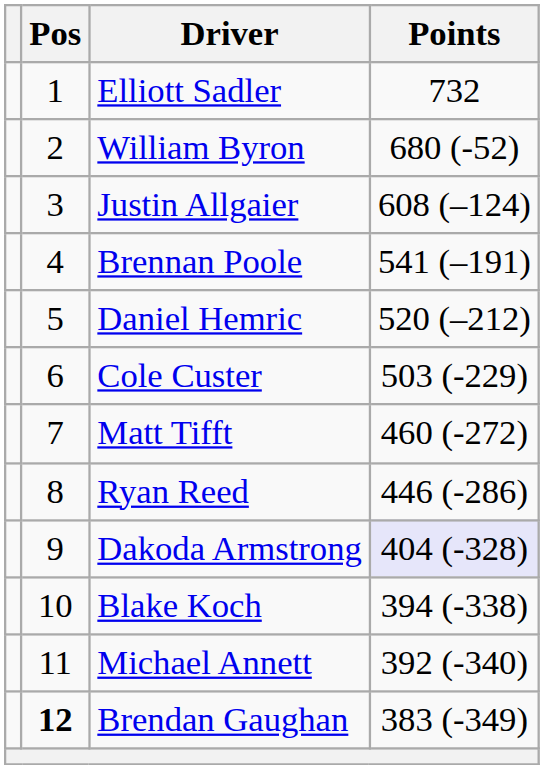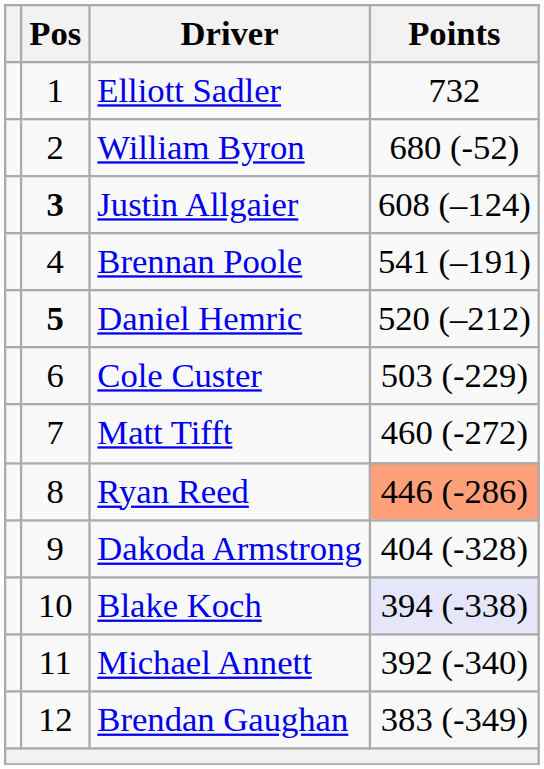(55, 204) normal -> (55, 204) bold
(55, 318) normal -> (55, 318) bold
(454, 490) no background -> (454, 490) lightsalmon background
(454, 547) lavender background -> (454, 547) no background
(454, 604) no background -> (454, 604) lavender background
(55, 718) bold -> (55, 718) normal
